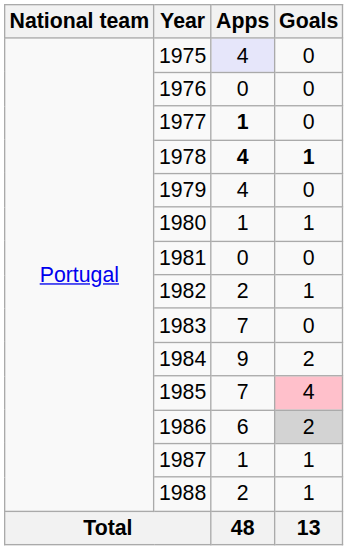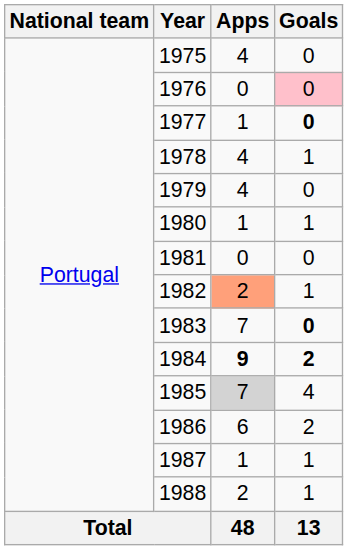(243, 55) lavender background -> (243, 55) no background
(309, 88) no background -> (309, 88) pink background
(243, 122) bold -> (243, 122) normal
(309, 122) normal -> (309, 122) bold
(243, 156) bold -> (243, 156) normal
(309, 156) bold -> (309, 156) normal
(243, 291) no background -> (243, 291) lightsalmon background
(309, 325) normal -> (309, 325) bold
(243, 358) normal -> (243, 358) bold
(309, 358) normal -> (309, 358) bold
(243, 392) no background -> (243, 392) lightgrey background
(309, 392) pink background -> (309, 392) no background
(309, 426) lightgrey background -> (309, 426) no background
